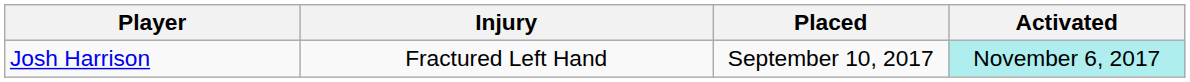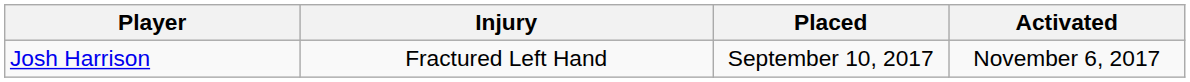(1067, 58) paleturquoise background -> (1067, 58) no background
